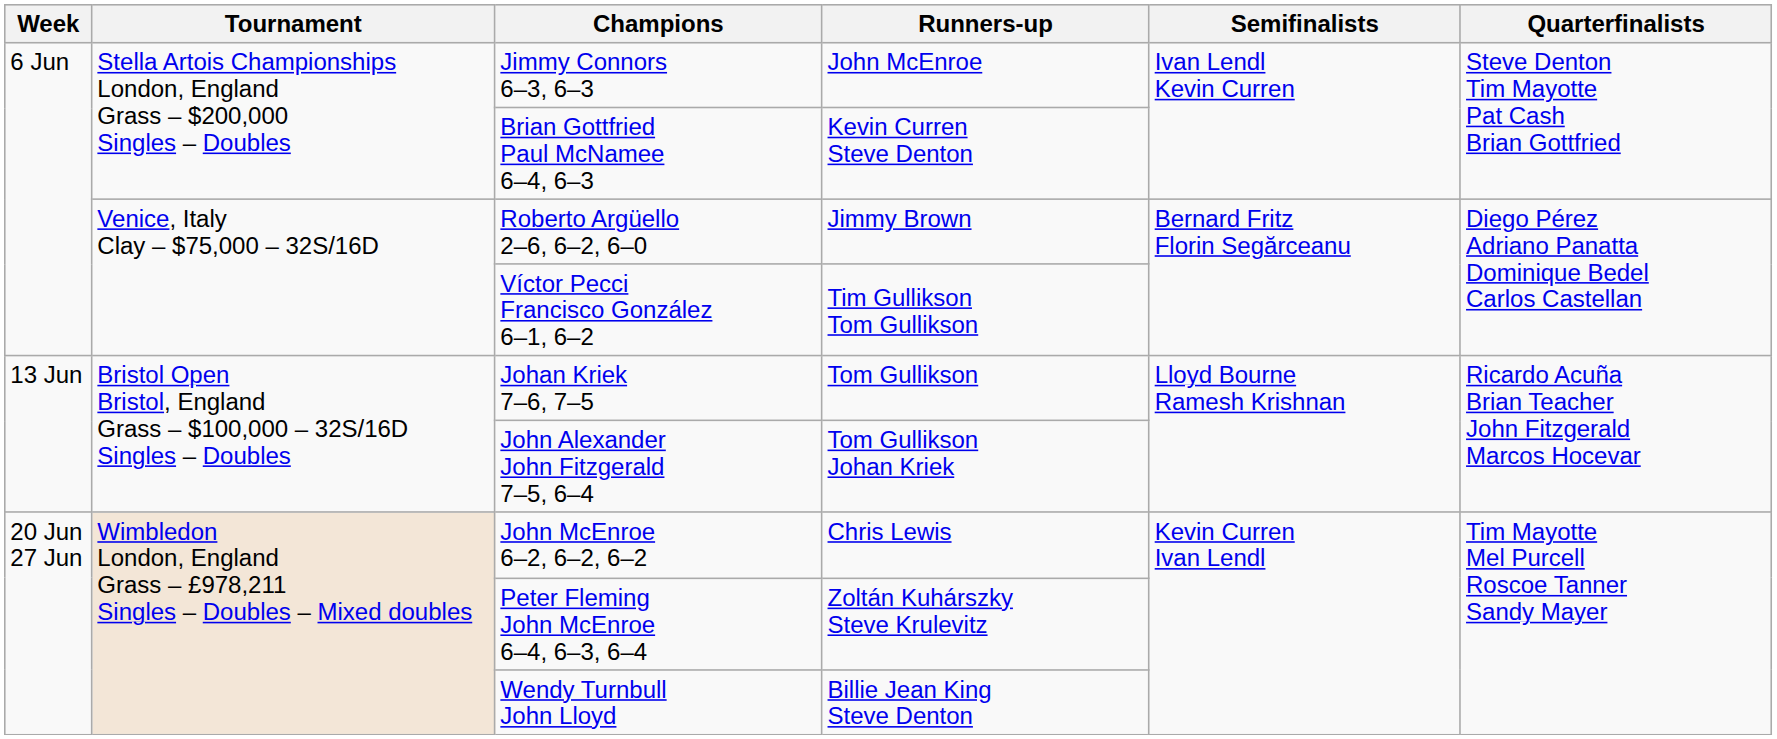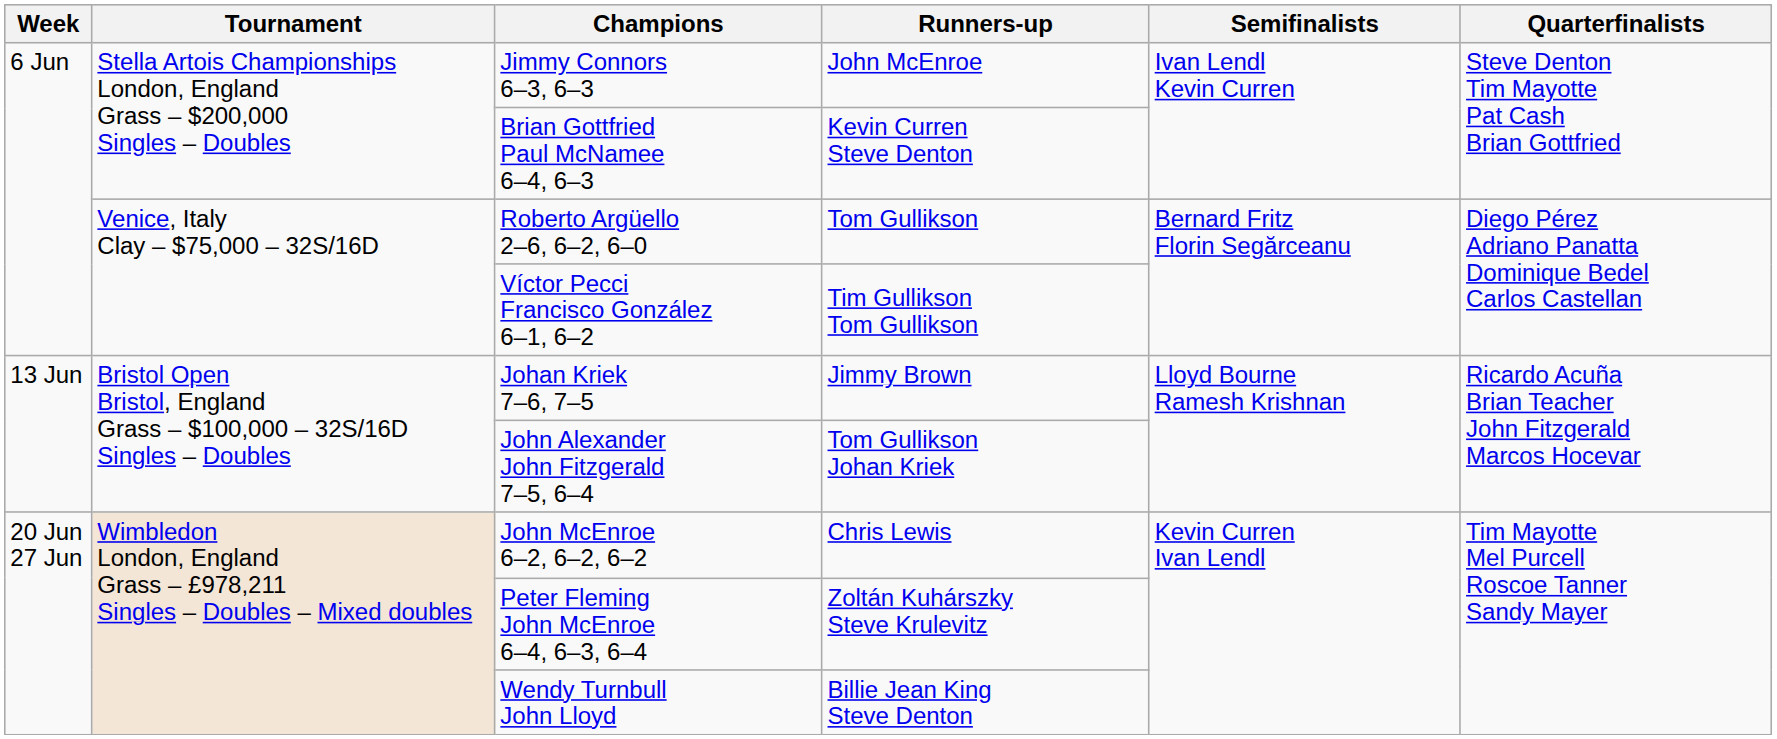(900, 219) Jimmy Brown -> (903, 219) Tom Gullikson
(903, 375) Tom Gullikson -> (900, 375) Jimmy Brown
